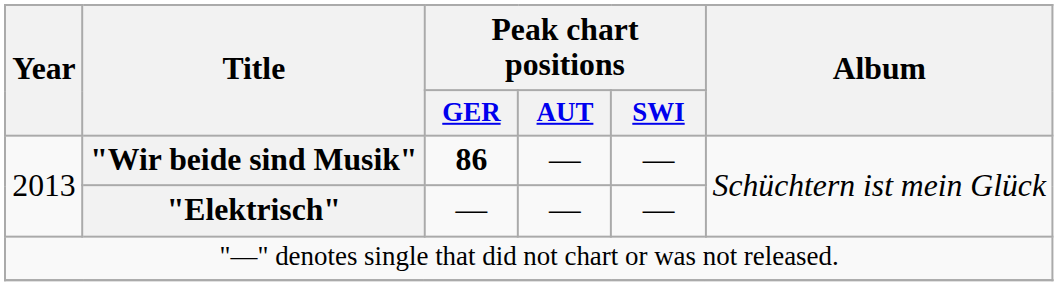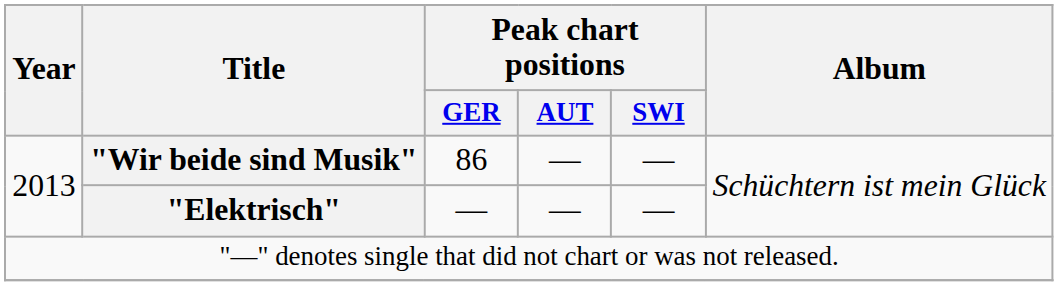(471, 159) bold -> (471, 159) normal
